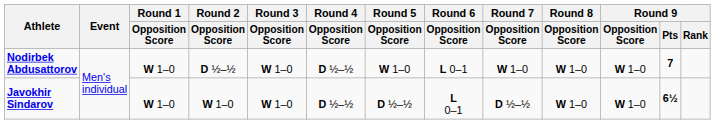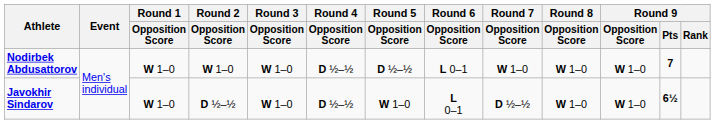(218, 70) D ½–½ -> (218, 70) W 1–0
(395, 70) W 1–0 -> (395, 70) D ½–½
(218, 105) W 1–0 -> (218, 105) D ½–½
(395, 105) D ½–½ -> (395, 105) W 1–0
